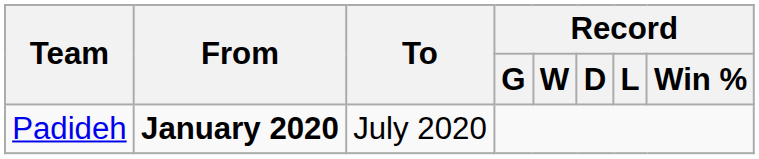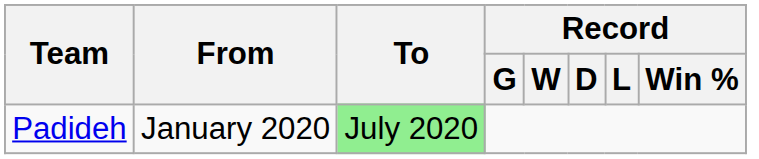(240, 128) bold -> (236, 128) normal
(420, 128) no background -> (411, 128) lightgreen background
